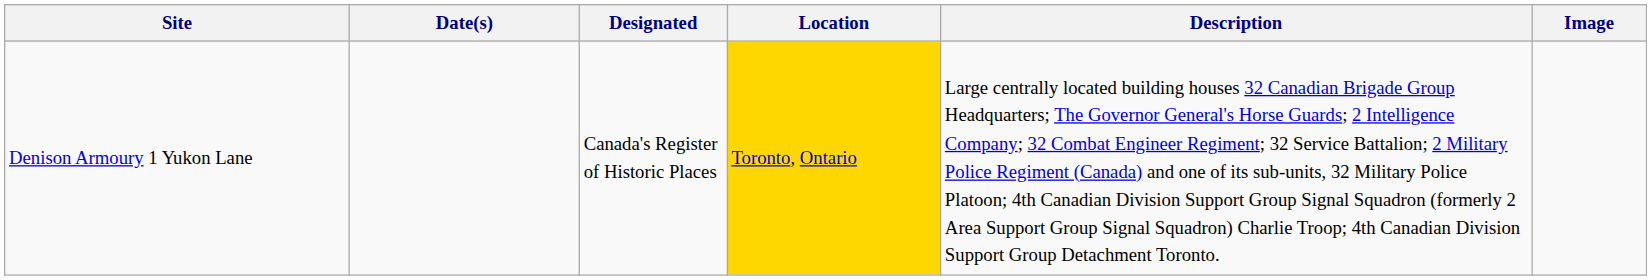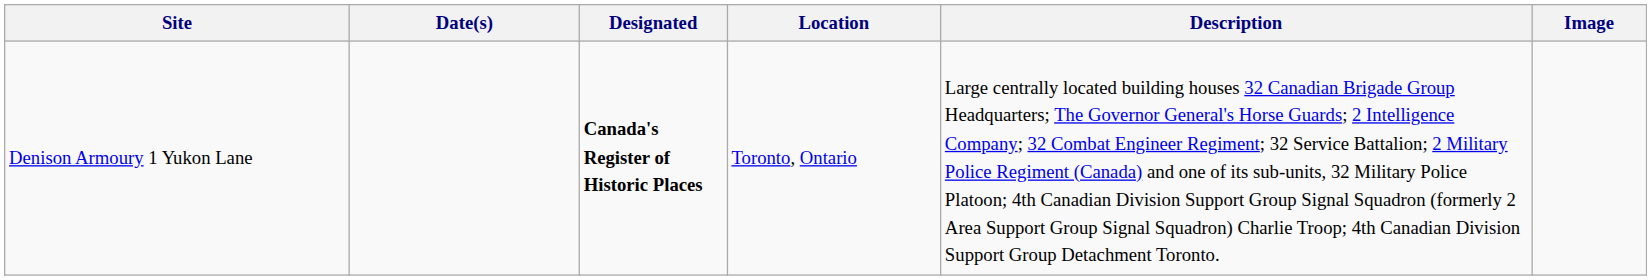(651, 158) normal -> (643, 158) bold
(794, 158) gold background -> (794, 158) no background
